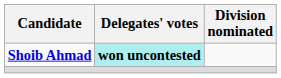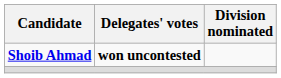(149, 54) paleturquoise background -> (149, 54) no background
